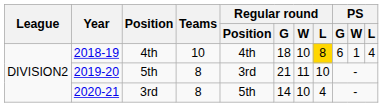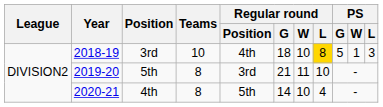(149, 53) 4th -> (149, 53) 3rd
(340, 53) 6 -> (340, 53) 5
(372, 53) 4 -> (372, 53) 3
(149, 92) 3rd -> (149, 92) 4th
